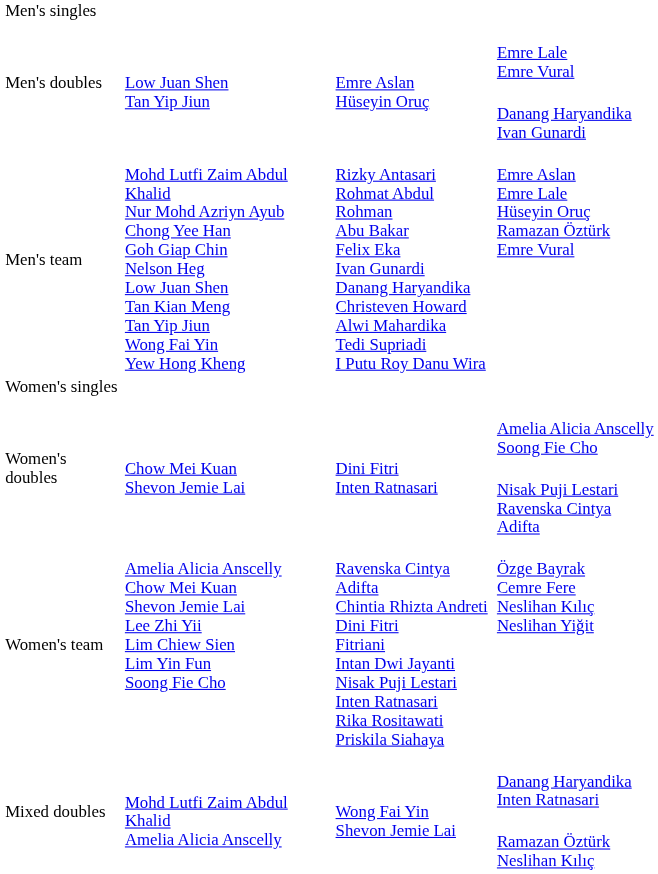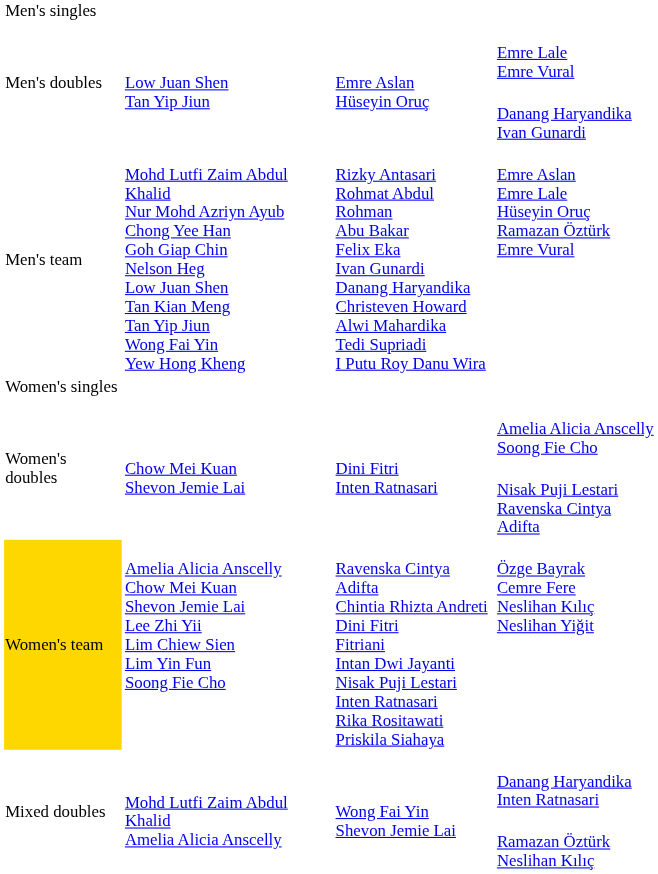(54, 644) no background -> (54, 644) gold background
